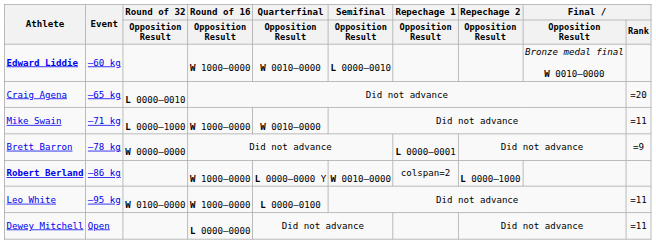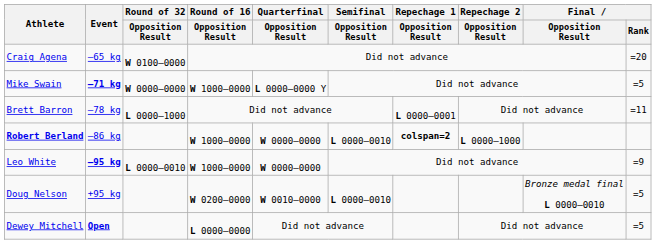- row: (42, 63)
(155, 100) L 0000–0010 -> (155, 63) W 0100–0000
(104, 120) normal -> (104, 83) bold
(155, 126) L 0000–1000 -> (155, 89) W 0000–0000
(290, 126) W 0010–0000 -> (290, 89) L 0000–0000 Y
(639, 120) =11 -> (639, 83) =5
(155, 152) W 0000–0000 -> (155, 115) L 0000–1000
(639, 147) =9 -> (639, 110) =11
(290, 178) L 0000–0000 Y -> (290, 141) W 0000–0000
(361, 178) W 0010–0000 -> (361, 141) L 0000–0010
(426, 173) normal -> (426, 136) bold
(104, 199) normal -> (104, 162) bold
(155, 205) W 0100–0000 -> (155, 168) L 0000–0010
(290, 205) L 0000–0100 -> (290, 168) W 0000–0000
(639, 199) =11 -> (639, 162) =9
+ row: (37, 194)
(99, 225) normal -> (99, 225) bold
(639, 225) =11 -> (639, 225) =5
